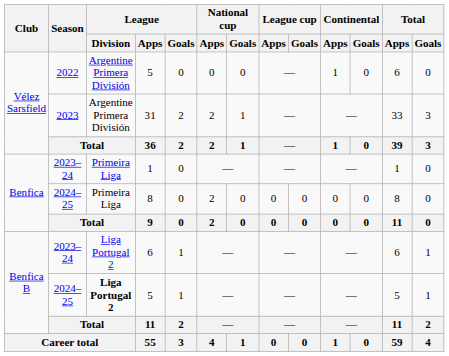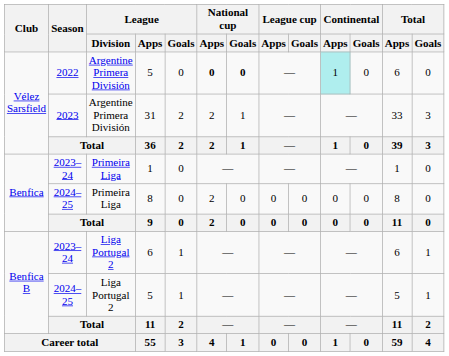(212, 73) normal -> (212, 73) bold
(243, 73) normal -> (243, 73) bold
(335, 73) no background -> (335, 73) paleturquoise background
(111, 295) bold -> (111, 295) normal
